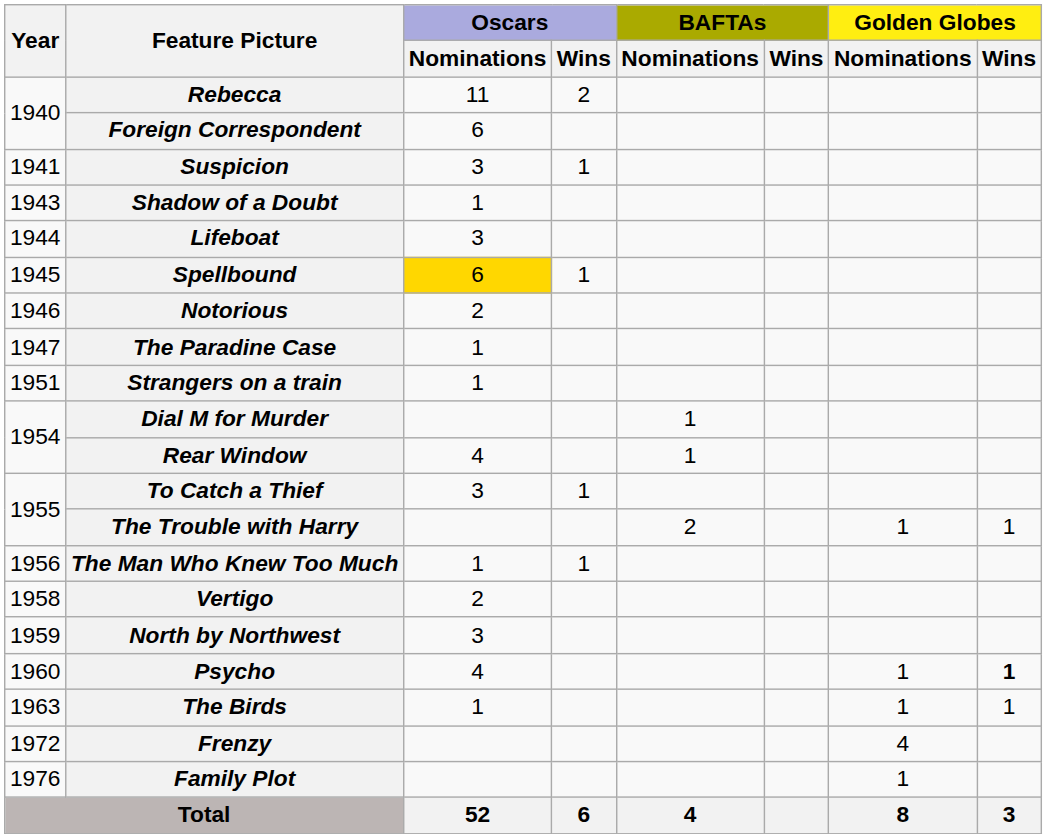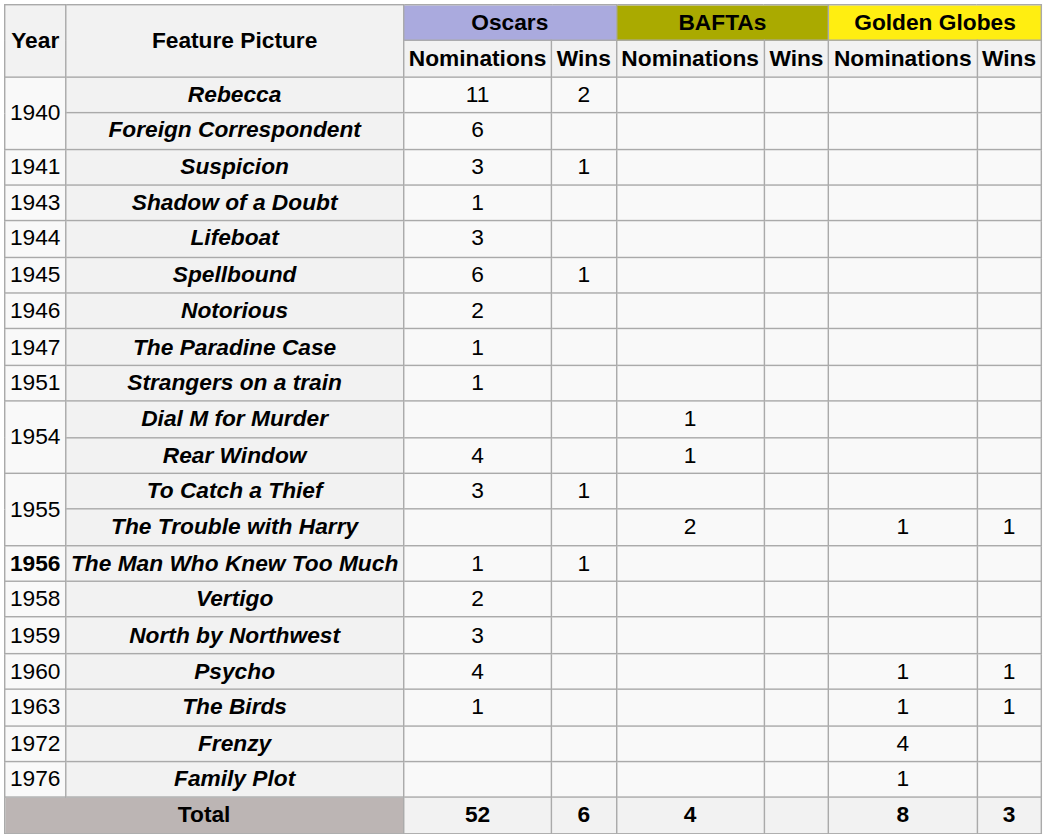(478, 274) gold background -> (478, 274) no background
(35, 563) normal -> (35, 563) bold
(1009, 671) bold -> (1009, 671) normal
